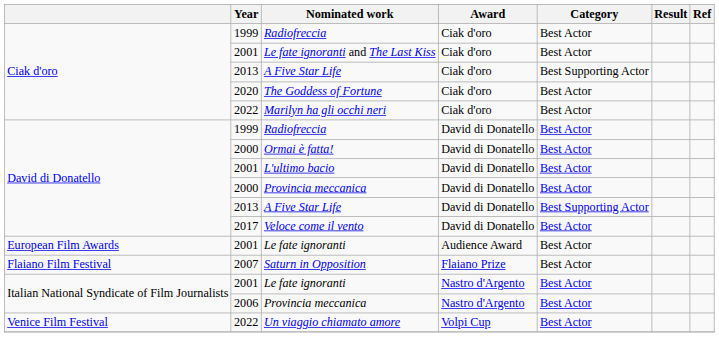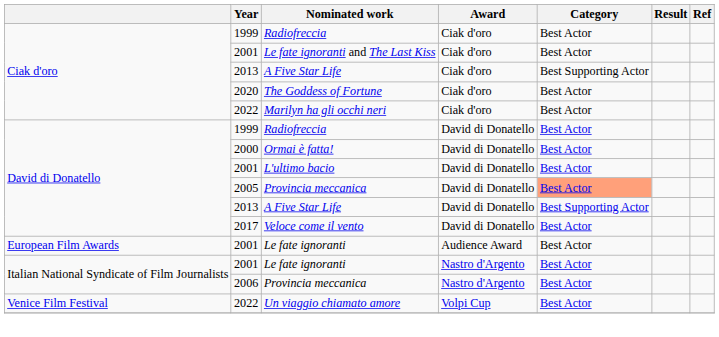(246, 187) 2000 -> (246, 187) 2005
(566, 187) no background -> (566, 187) lightsalmon background
- row: (59, 264)
